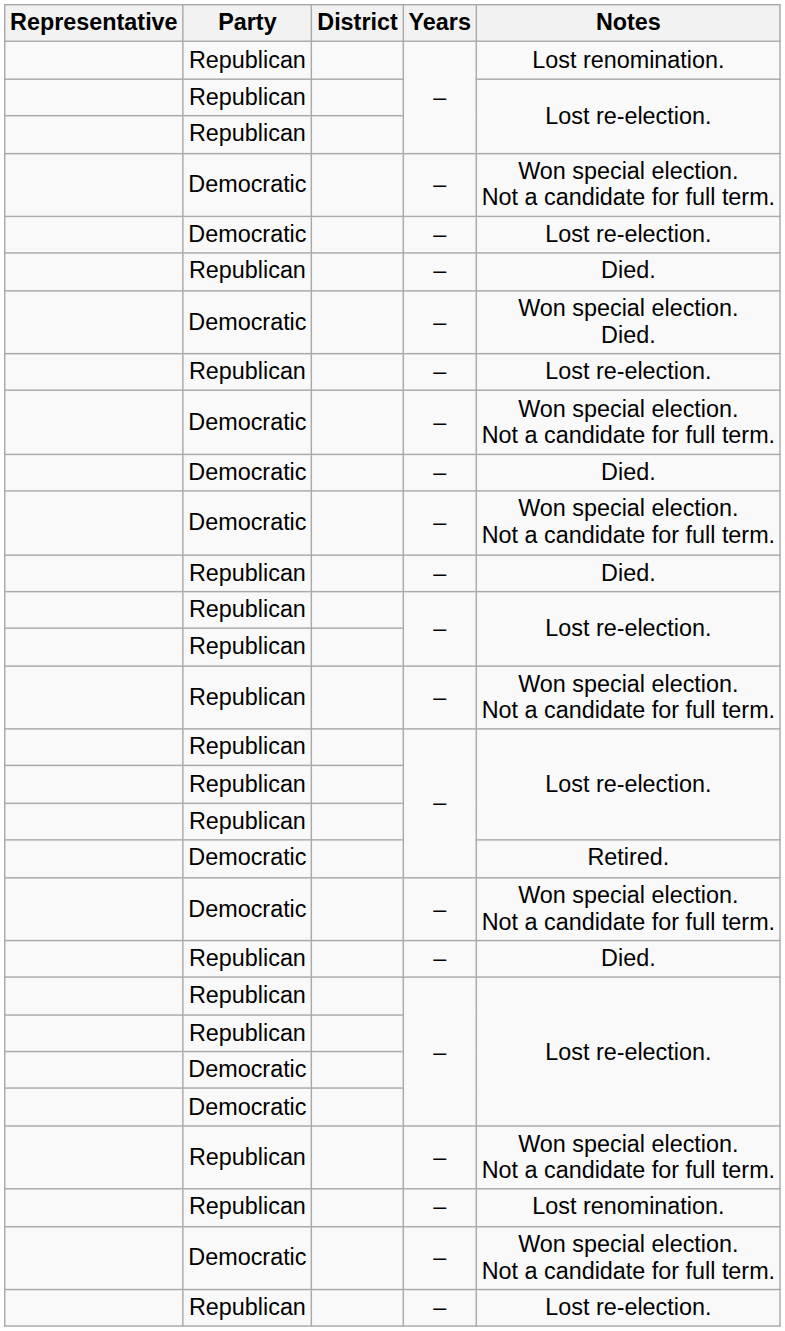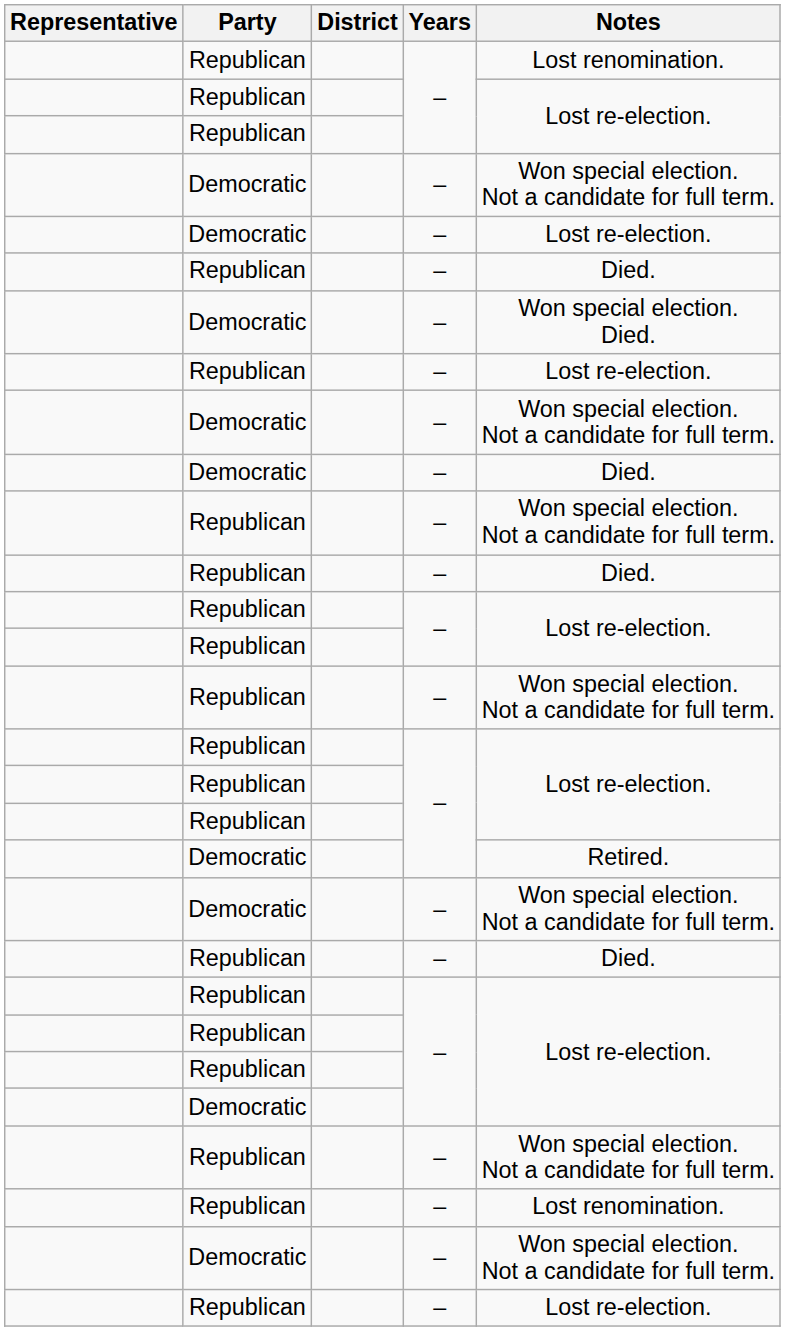(247, 522) Democratic -> (247, 522) Republican
(247, 1069) Democratic -> (247, 1069) Republican
